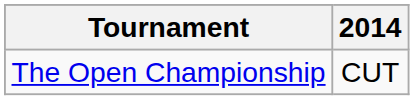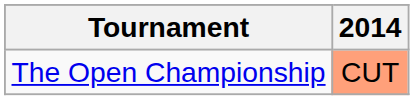(370, 72) no background -> (370, 72) lightsalmon background
